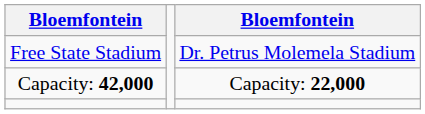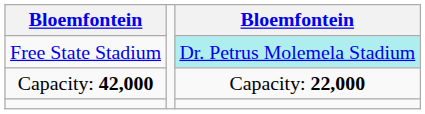(297, 51) no background -> (297, 51) paleturquoise background
